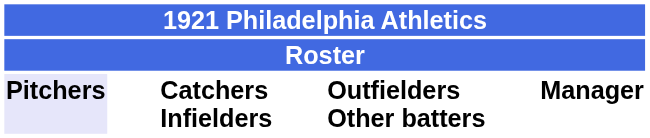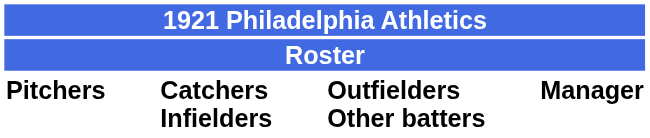(56, 90) lavender background -> (56, 90) no background
